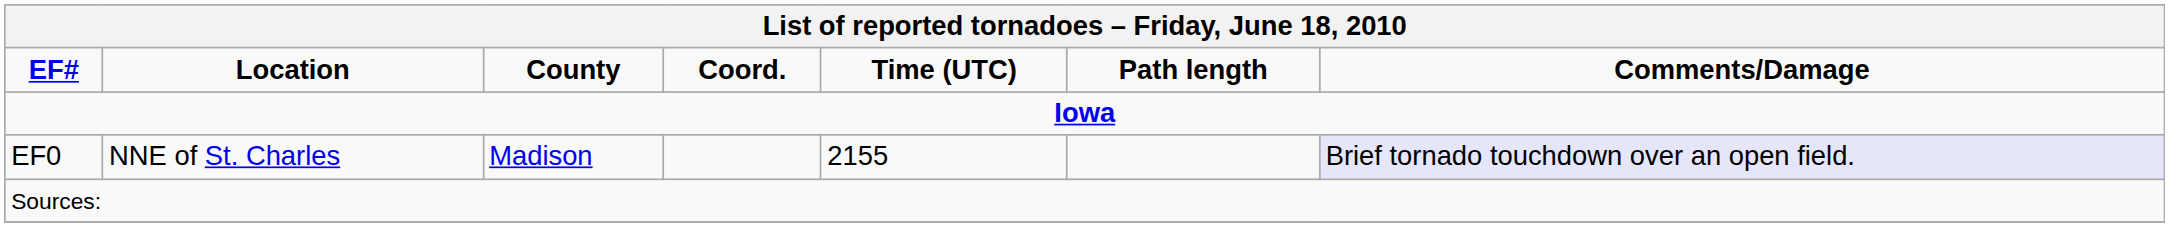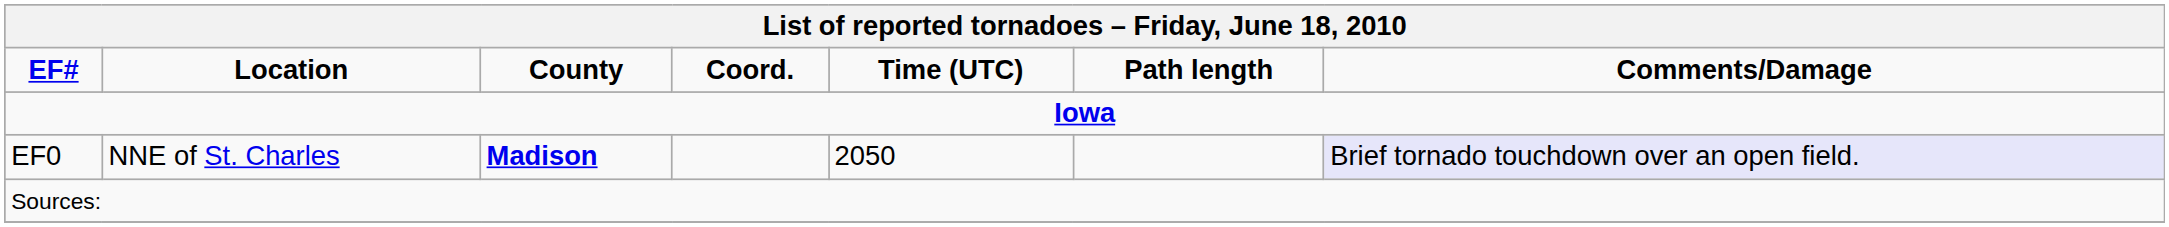(541, 156) normal -> (542, 156) bold
(858, 156) 2155 -> (865, 156) 2050
